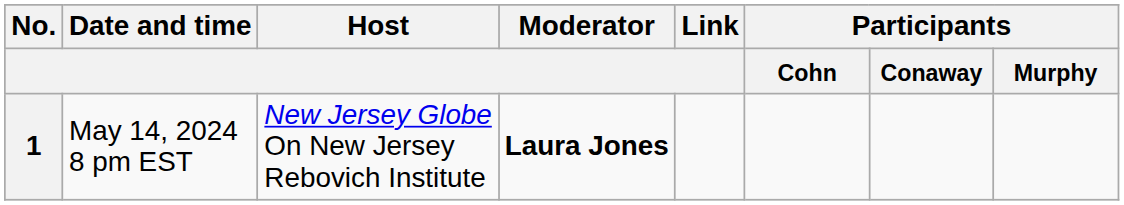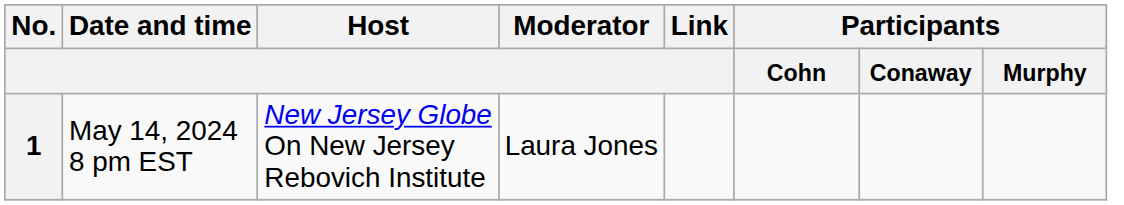(587, 146) bold -> (581, 146) normal
